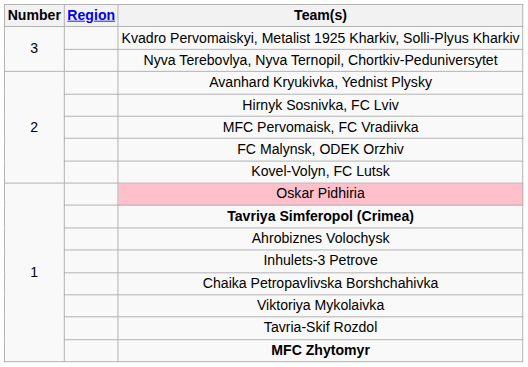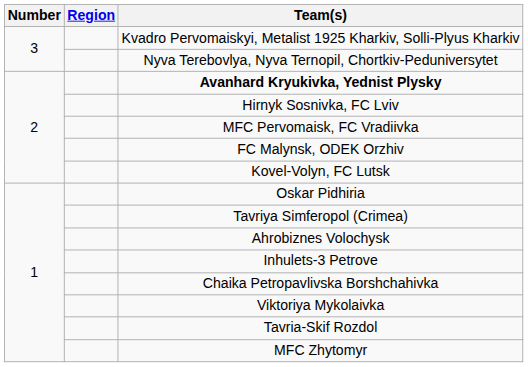(321, 82) normal -> (321, 82) bold
(321, 194) pink background -> (321, 194) no background
(321, 216) bold -> (321, 216) normal
(321, 350) bold -> (321, 350) normal
